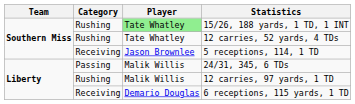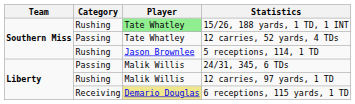(93, 39) Rushing -> (93, 39) Passing
(98, 52) Receiving -> (93, 52) Rushing
(162, 93) no background -> (162, 93) khaki background
